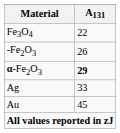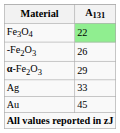(82, 32) no background -> (82, 32) lightgreen background
(82, 70) bold -> (82, 70) normal
